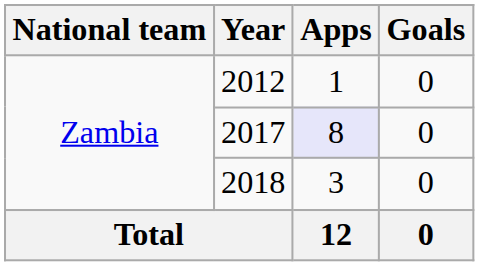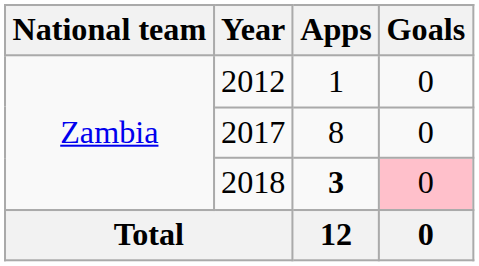(336, 132) lavender background -> (336, 132) no background
(336, 183) normal -> (336, 183) bold
(426, 183) no background -> (426, 183) pink background
